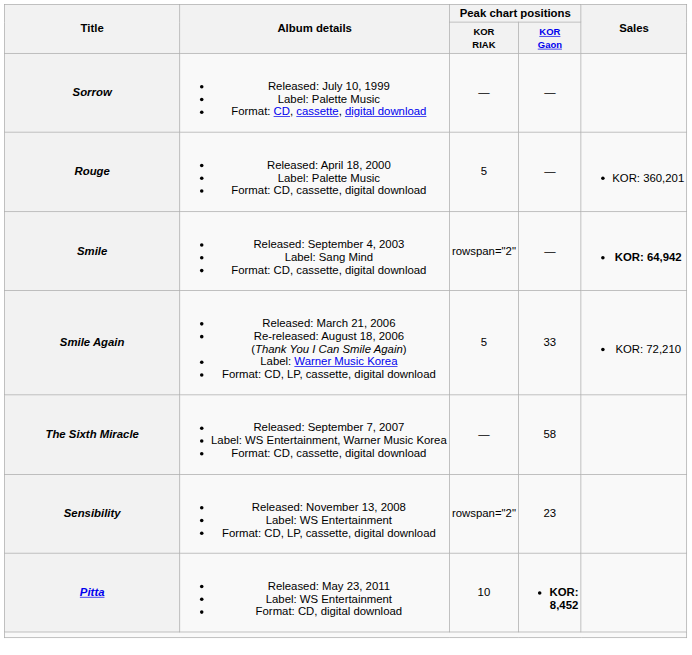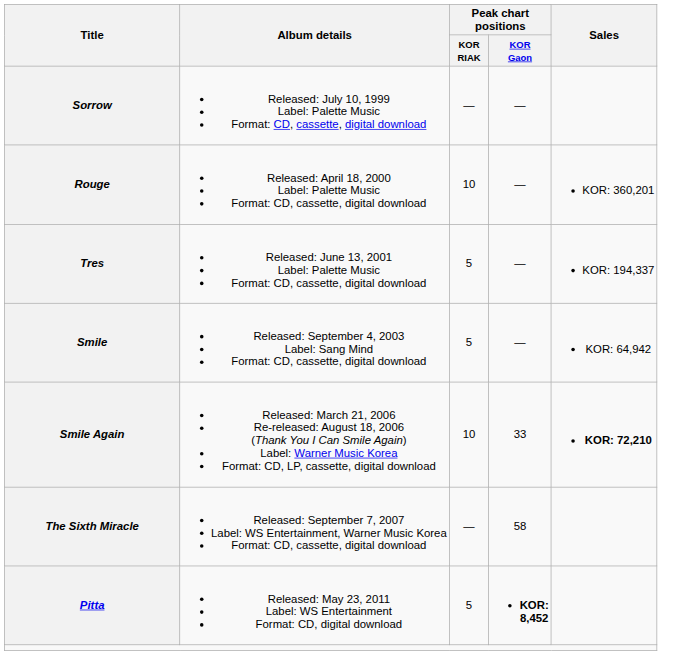(484, 171) 5 -> (469, 184) 10
+ row: (92, 263)
(484, 251) rowspan="2" -> (469, 342) 5
(634, 257) bold -> (604, 349) normal
(484, 342) 5 -> (469, 434) 10
(634, 349) normal -> (604, 441) bold
- row: (92, 513)
(484, 592) 10 -> (469, 605) 5
